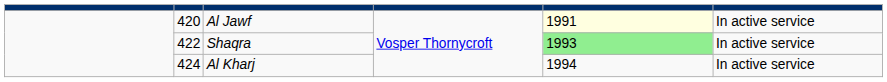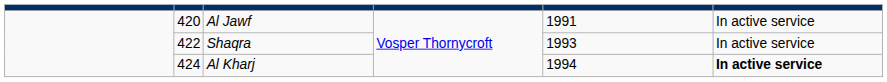(561, 21) lightyellow background -> (561, 21) no background
(561, 43) lightgreen background -> (561, 43) no background
(765, 65) normal -> (769, 65) bold
